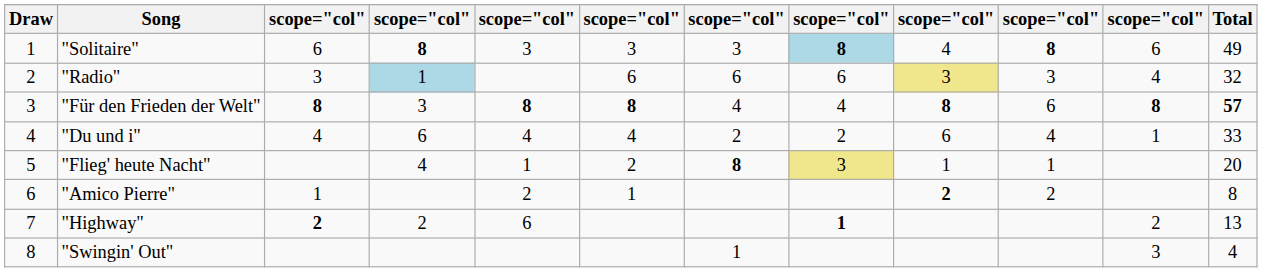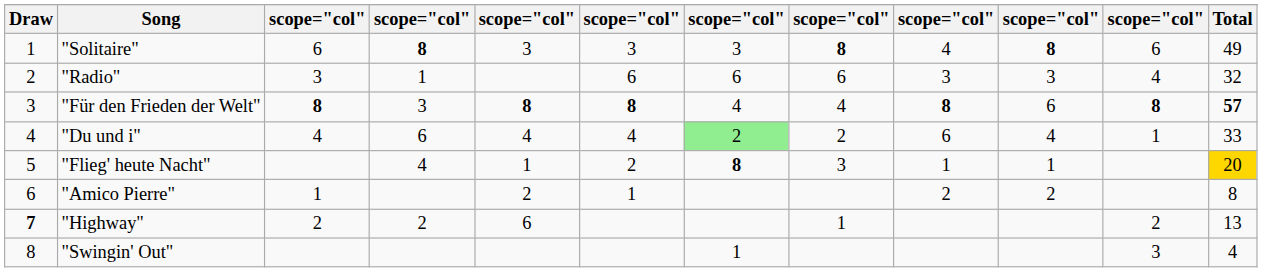(841, 48) lightblue background -> (841, 48) no background
(422, 77) lightblue background -> (422, 77) no background
(946, 77) khaki background -> (946, 77) no background
(736, 135) no background -> (736, 135) lightgreen background
(841, 164) khaki background -> (841, 164) no background
(1233, 164) no background -> (1233, 164) gold background
(946, 194) bold -> (946, 194) normal
(31, 223) normal -> (31, 223) bold
(317, 223) bold -> (317, 223) normal
(841, 223) bold -> (841, 223) normal
